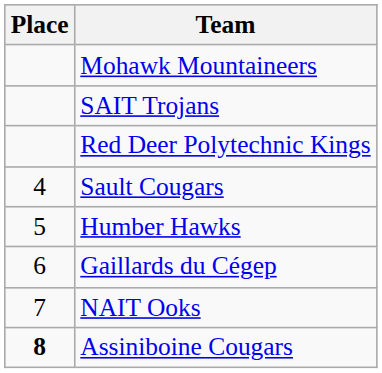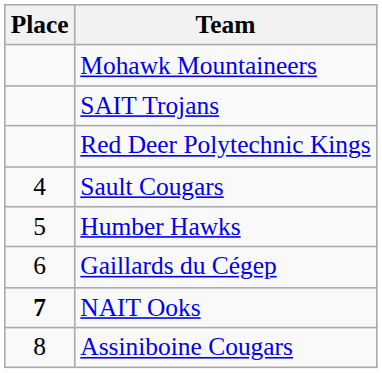(40, 307) normal -> (40, 307) bold
(40, 347) bold -> (40, 347) normal
